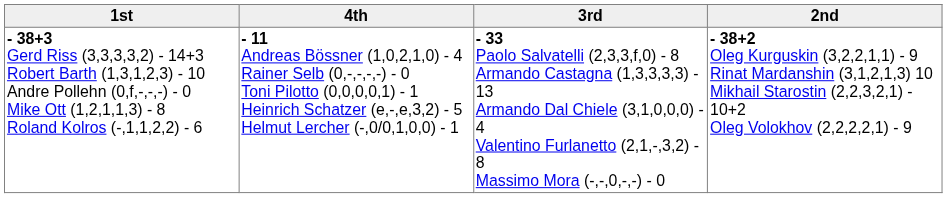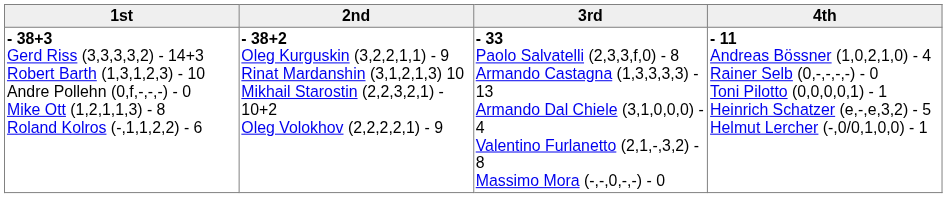columns swapped: (825, 15) <-> (356, 15)
